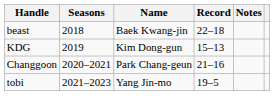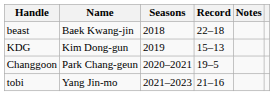columns swapped: (154, 13) <-> (87, 13)
(210, 64) 21–16 -> (208, 64) 19–5
(208, 82) 19–5 -> (210, 82) 21–16
